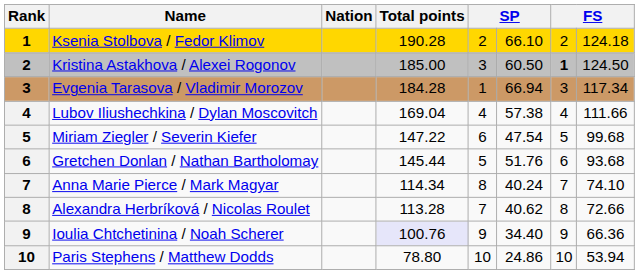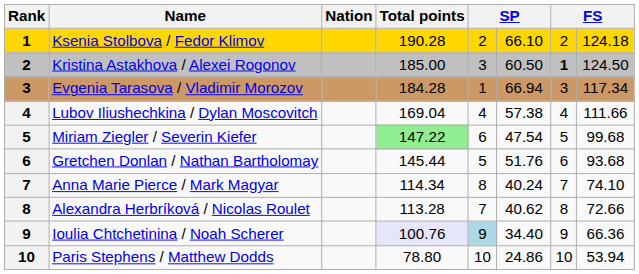(422, 137) no background -> (422, 137) lightgreen background
(483, 233) no background -> (483, 233) lightblue background
